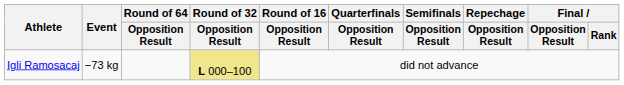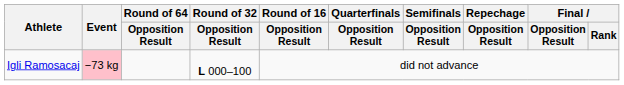(102, 65) no background -> (102, 65) pink background
(225, 71) khaki background -> (225, 71) no background
